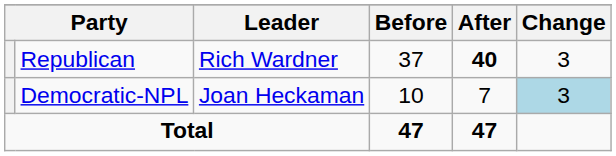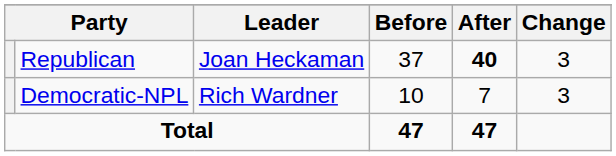(268, 58) Rich Wardner -> (282, 58) Joan Heckaman
(282, 95) Joan Heckaman -> (268, 95) Rich Wardner
(564, 95) lightblue background -> (564, 95) no background
